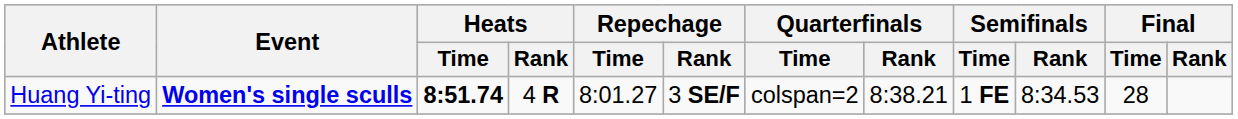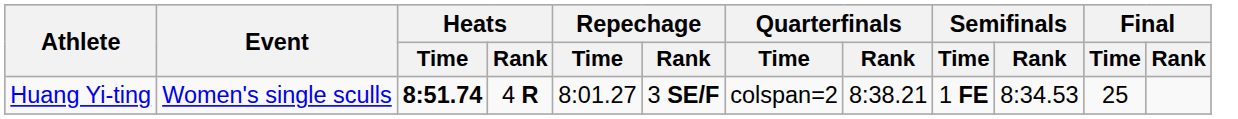(287, 96) bold -> (277, 96) normal
(1136, 96) 28 -> (1115, 96) 25
